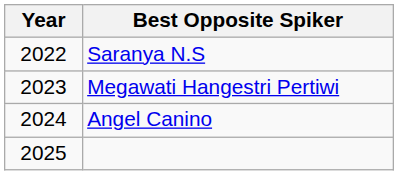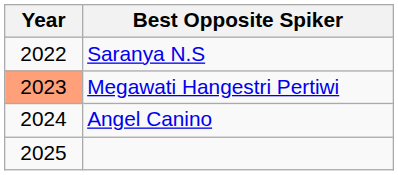(44, 86) no background -> (44, 86) lightsalmon background
